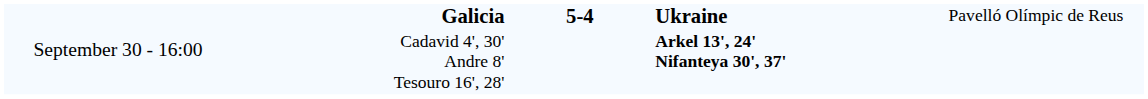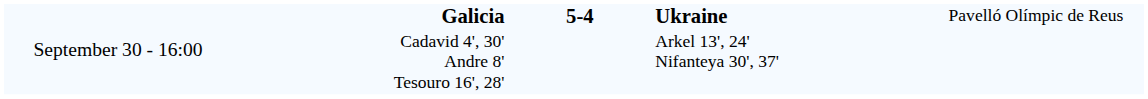(721, 51) bold -> (717, 51) normal
